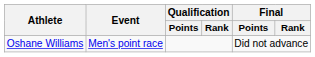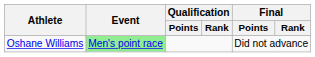(126, 44) no background -> (126, 44) lightgreen background
